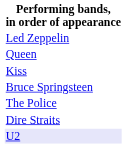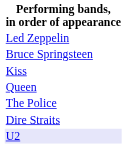(21, 54) Queen -> (49, 54) Bruce Springsteen
(49, 87) Bruce Springsteen -> (21, 87) Queen
